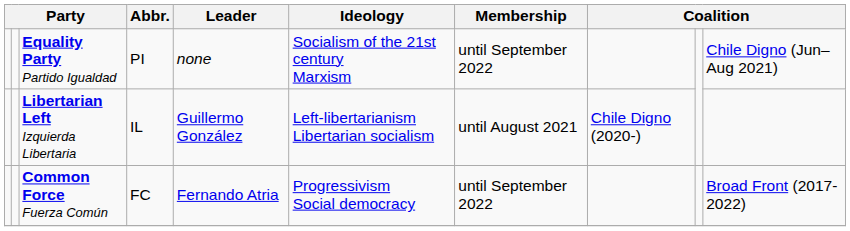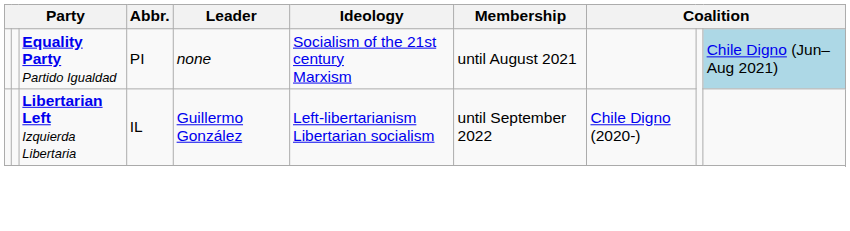(513, 58) until September 2022 -> (517, 58) until August 2021
(768, 58) no background -> (768, 58) lightblue background
(518, 127) until August 2021 -> (512, 127) until September 2022
- row: (65, 195)
